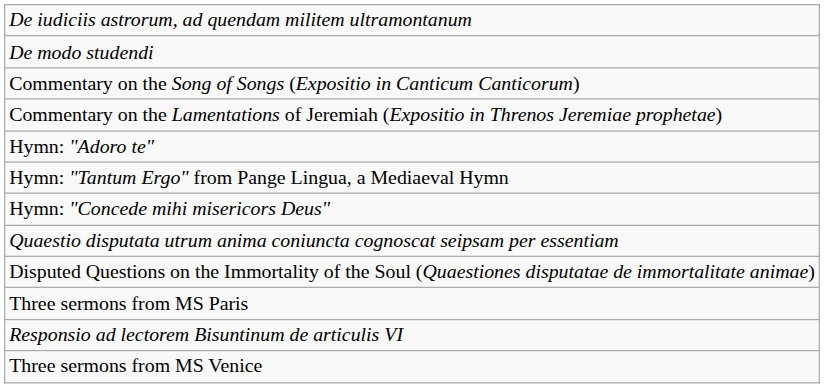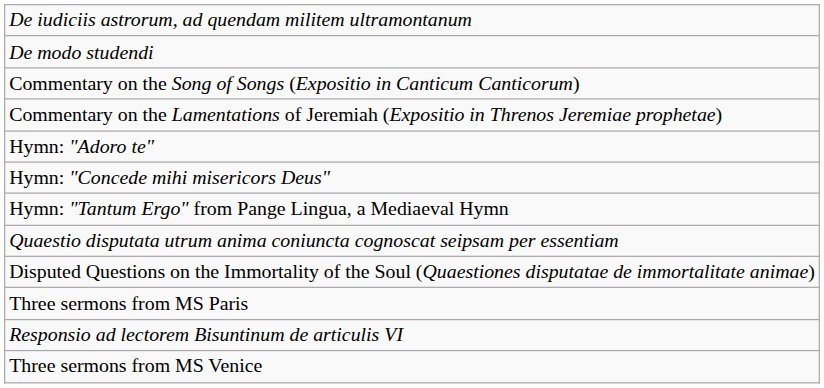(259, 177) Hymn: "Tantum Ergo" from Pange Lingua, a Mediaeval Hymn -> (170, 177) Hymn: "Concede mihi misericors Deus"
(170, 209) Hymn: "Concede mihi misericors Deus" -> (259, 209) Hymn: "Tantum Ergo" from Pange Lingua, a Mediaeval Hymn
